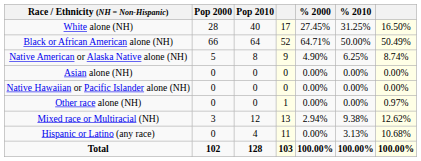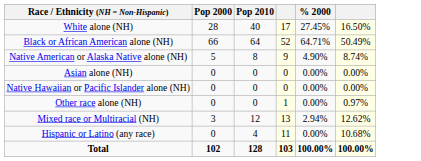- column: (356, 12)
